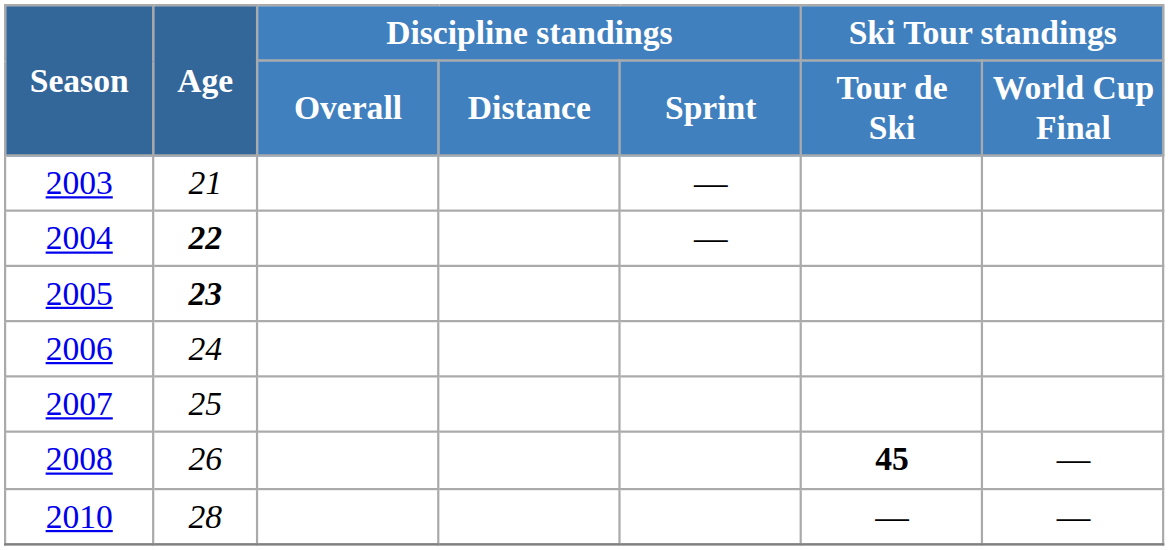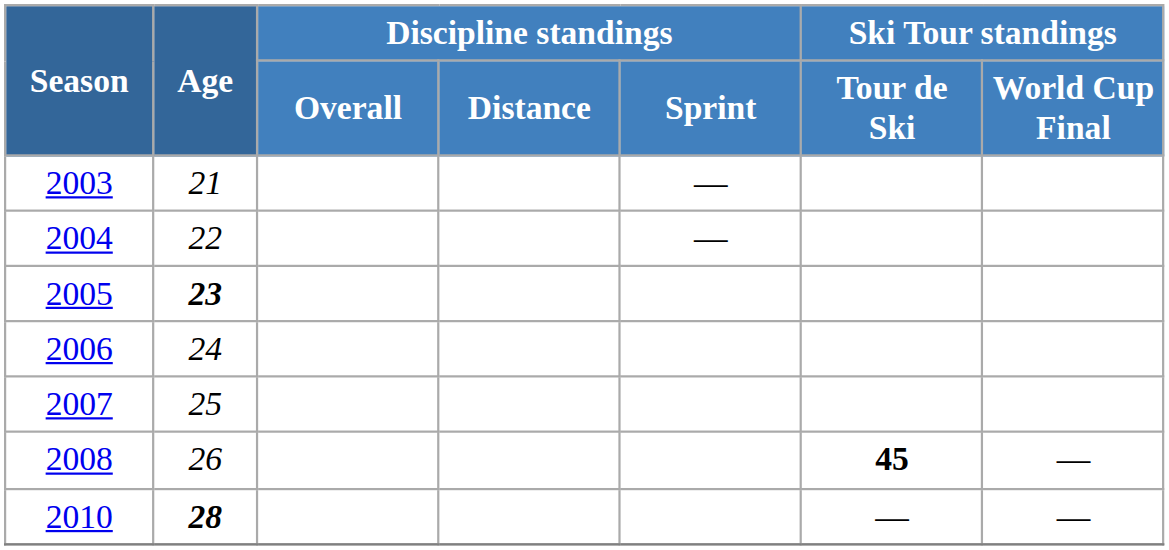(205, 238) bold -> (205, 238) normal
(205, 515) normal -> (205, 515) bold
